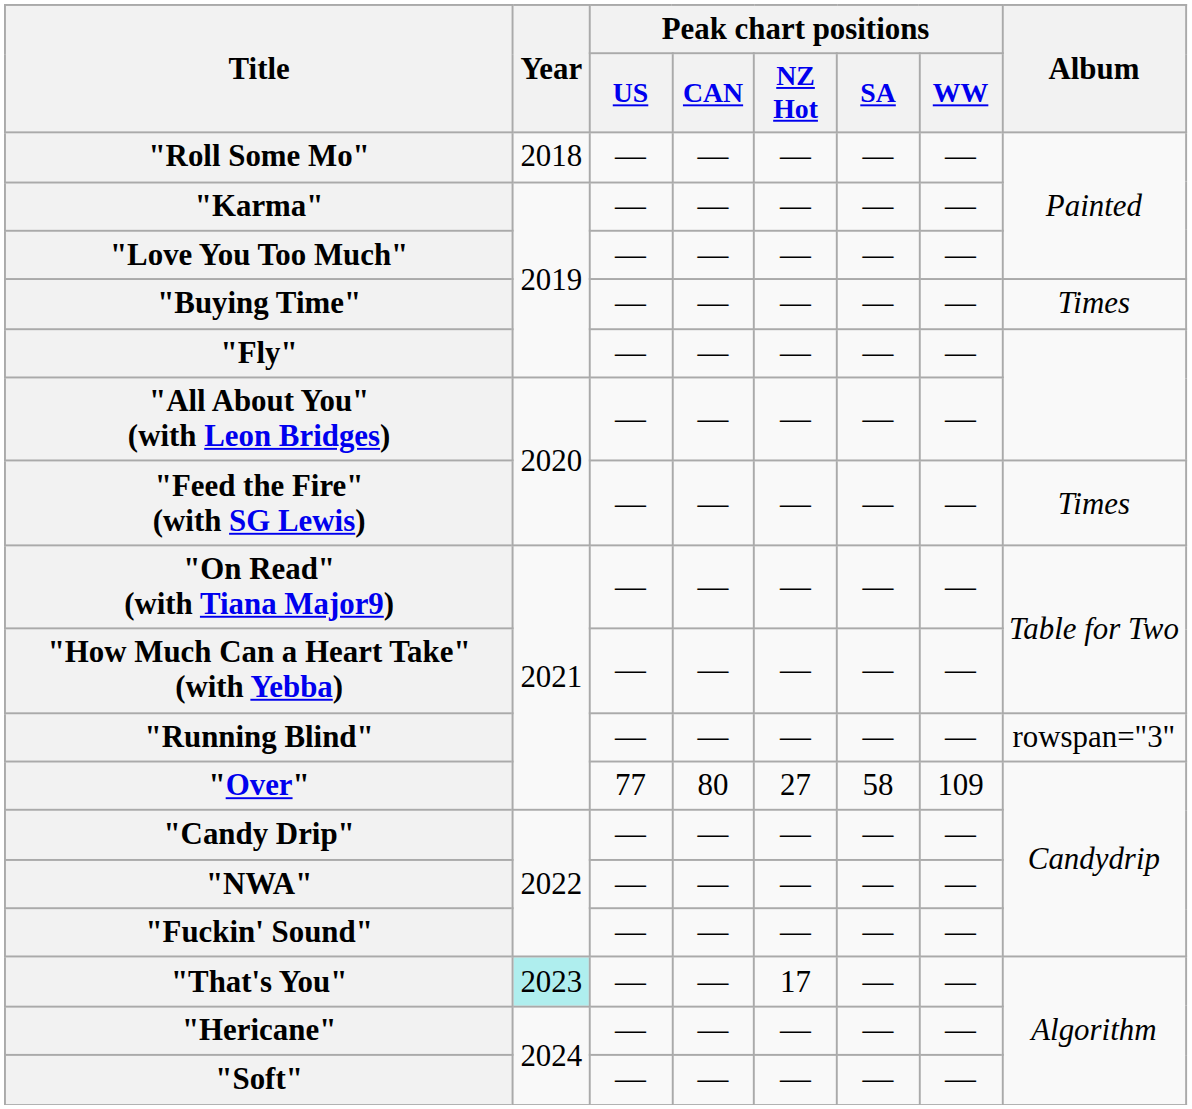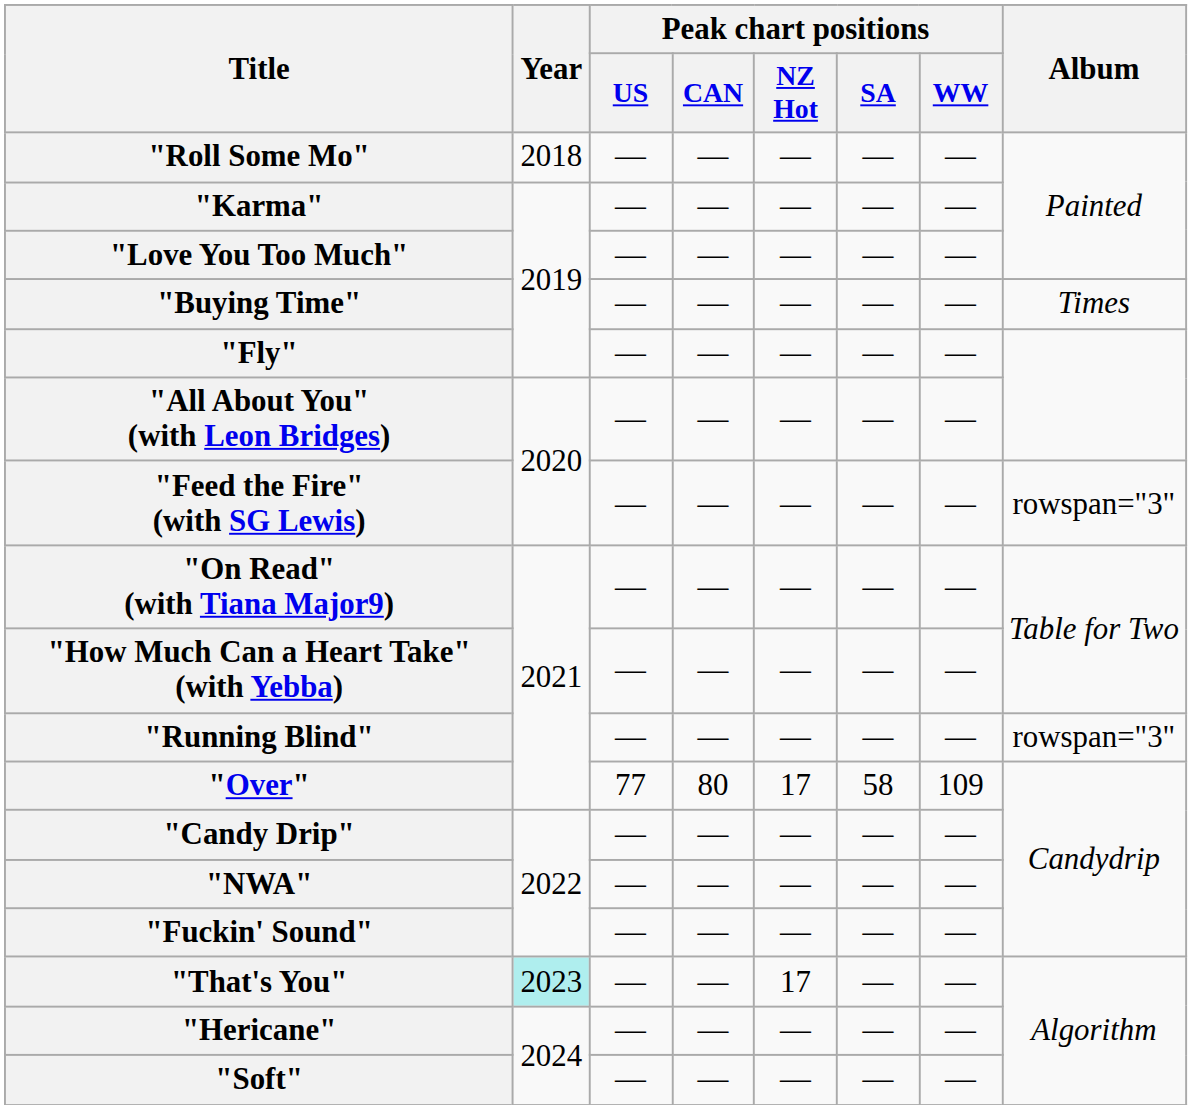(1094, 502) Times -> (1094, 502) rowspan="3"
(796, 785) 27 -> (796, 785) 17
